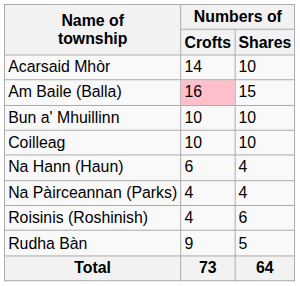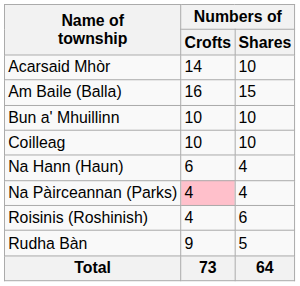(193, 92) pink background -> (193, 92) no background
(189, 192) no background -> (189, 192) pink background
